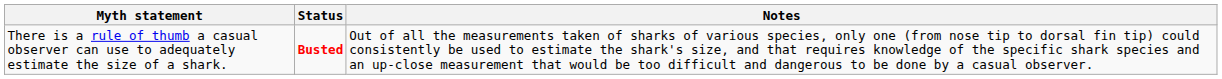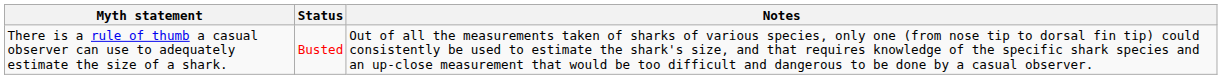(320, 50) bold -> (320, 50) normal
